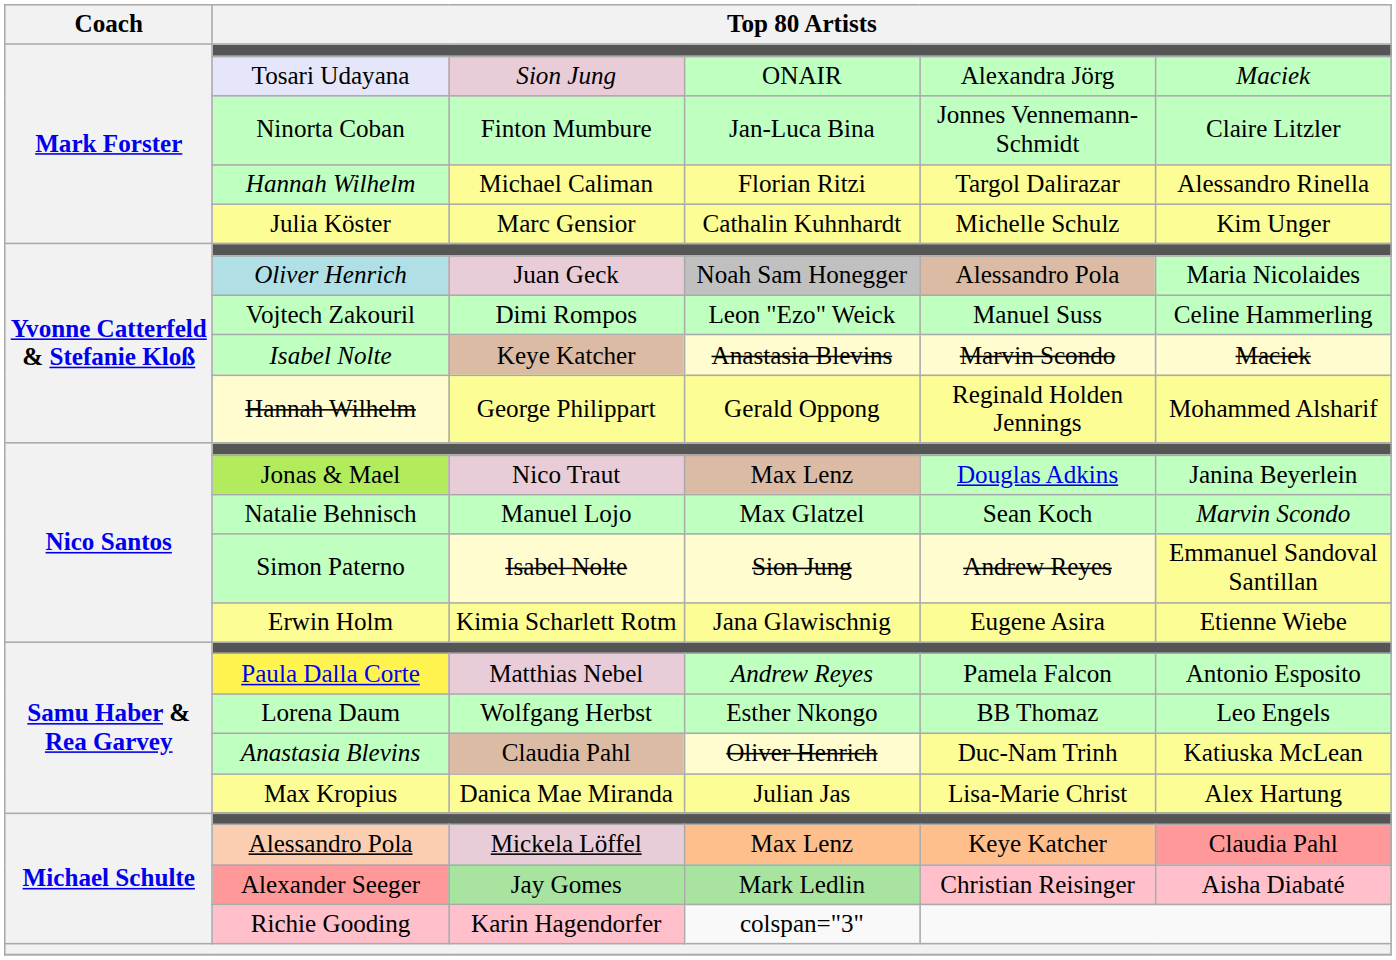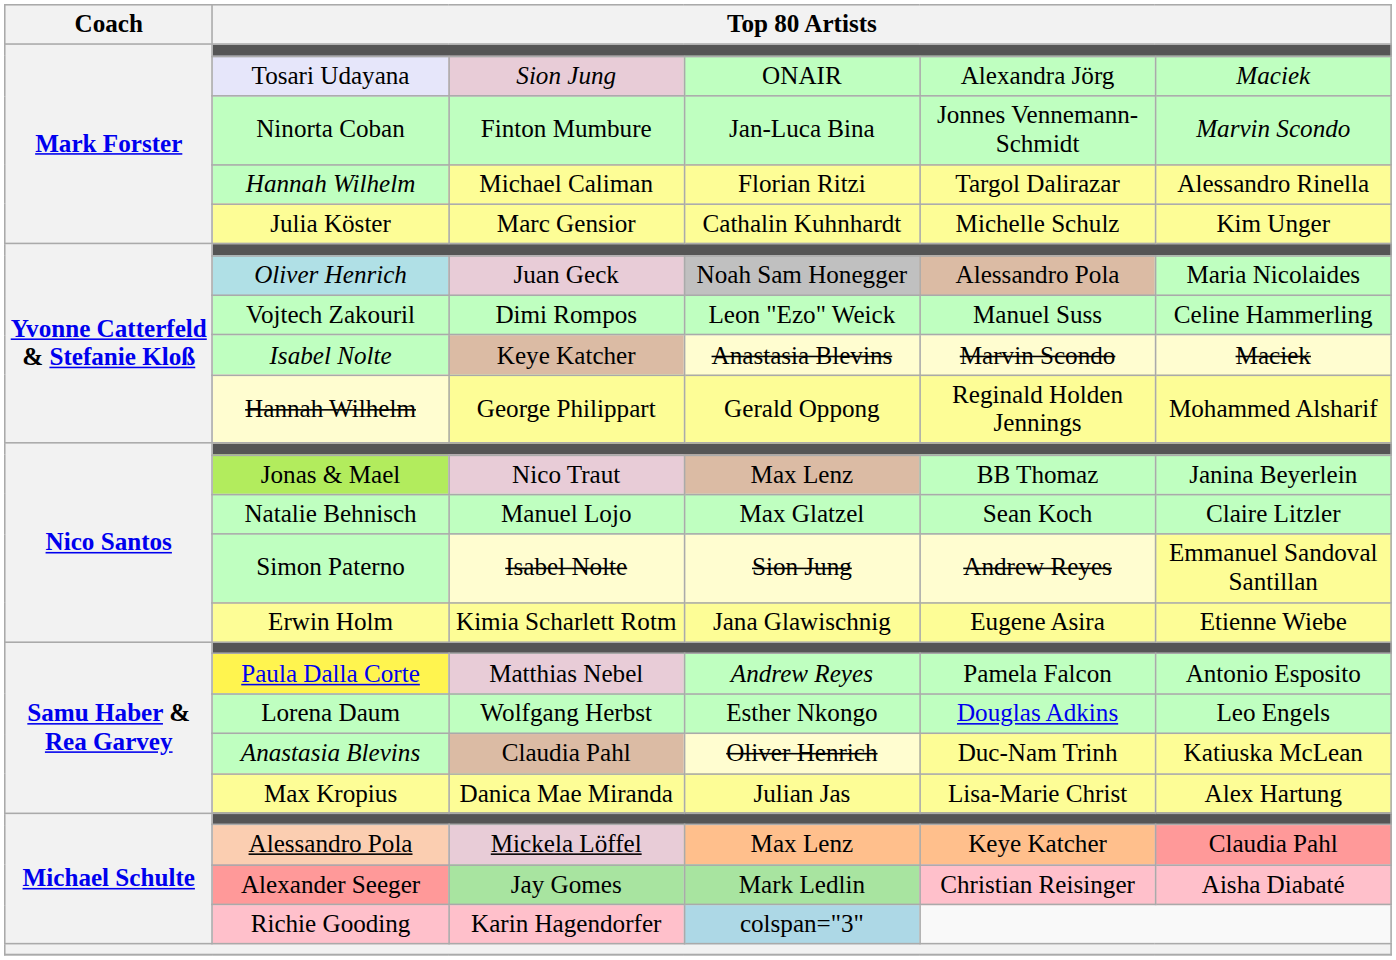(1273, 129) Claire Litzler -> (1273, 129) Marvin Scondo
(1038, 474) Douglas Adkins -> (1038, 474) BB Thomaz
(1273, 514) Marvin Scondo -> (1273, 514) Claire Litzler
(1038, 713) BB Thomaz -> (1038, 713) Douglas Adkins
(802, 924) no background -> (802, 924) lightblue background
